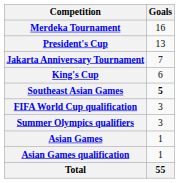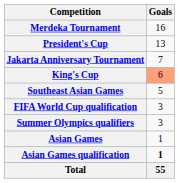(160, 75) no background -> (160, 75) lightsalmon background
(160, 91) bold -> (160, 91) normal
(160, 154) normal -> (160, 154) bold
